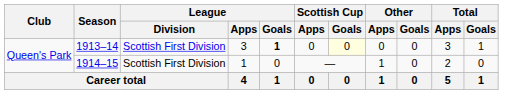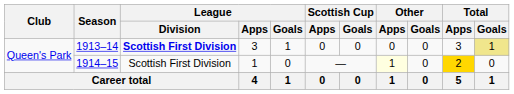(174, 47) normal -> (180, 47) bold
(277, 47) bold -> (288, 47) normal
(347, 47) lightyellow background -> (358, 47) no background
(481, 47) no background -> (492, 47) khaki background
(381, 64) no background -> (392, 64) lightyellow background
(448, 64) no background -> (459, 64) gold background
